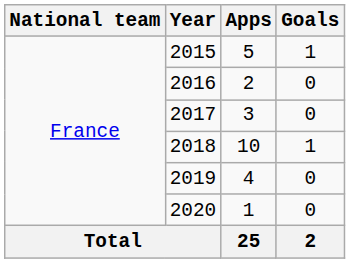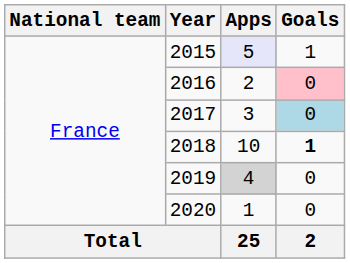(249, 52) no background -> (249, 52) lavender background
(310, 84) no background -> (310, 84) pink background
(310, 115) no background -> (310, 115) lightblue background
(310, 147) normal -> (310, 147) bold
(249, 178) no background -> (249, 178) lightgrey background
